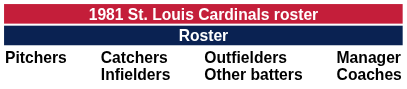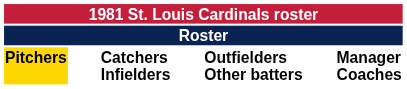(36, 57) no background -> (36, 57) gold background
